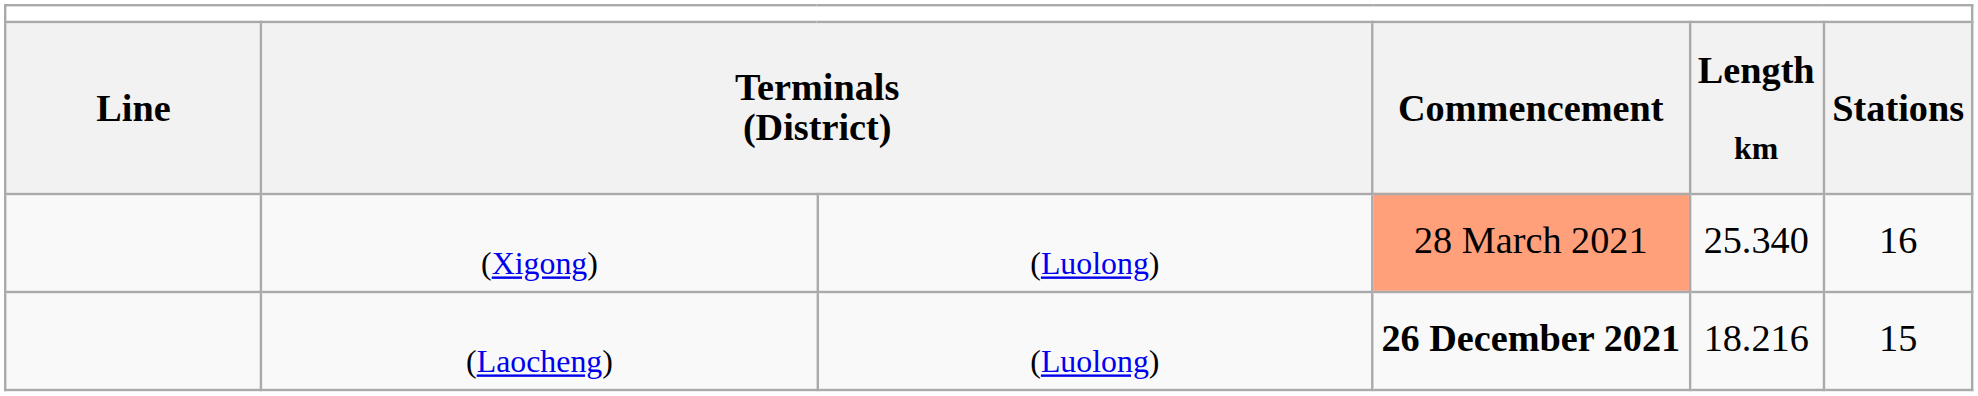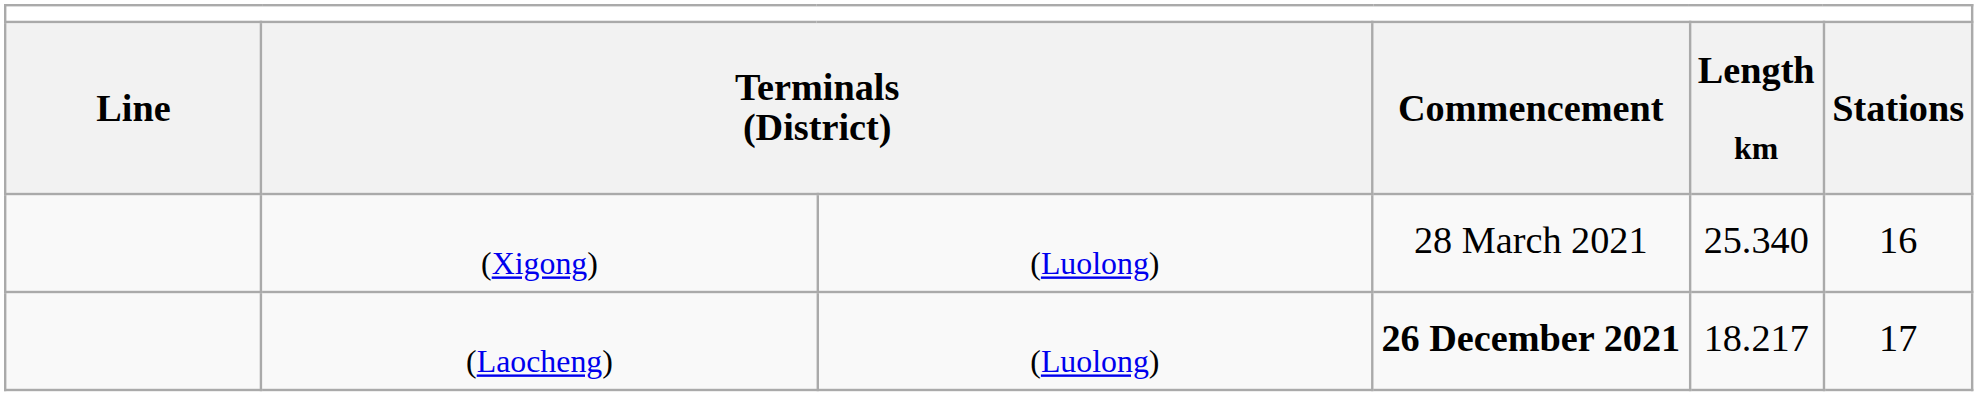(1531, 240) lightsalmon background -> (1531, 240) no background
(1756, 338) 18.216 -> (1756, 338) 18.217
(1898, 338) 15 -> (1898, 338) 17
